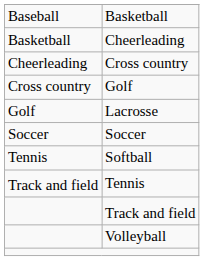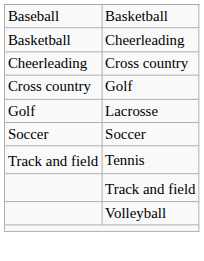- row: (129, 157)
